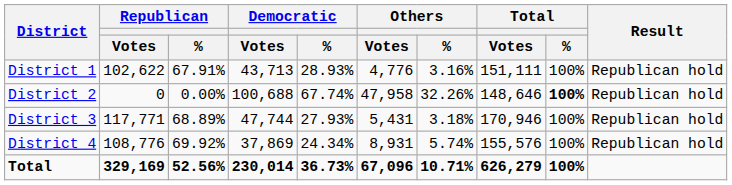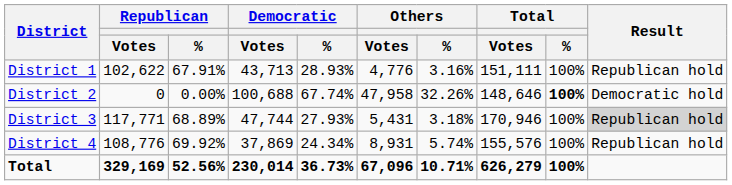(657, 95) Republican hold -> (657, 95) Democratic hold
(657, 119) no background -> (657, 119) lightgrey background
